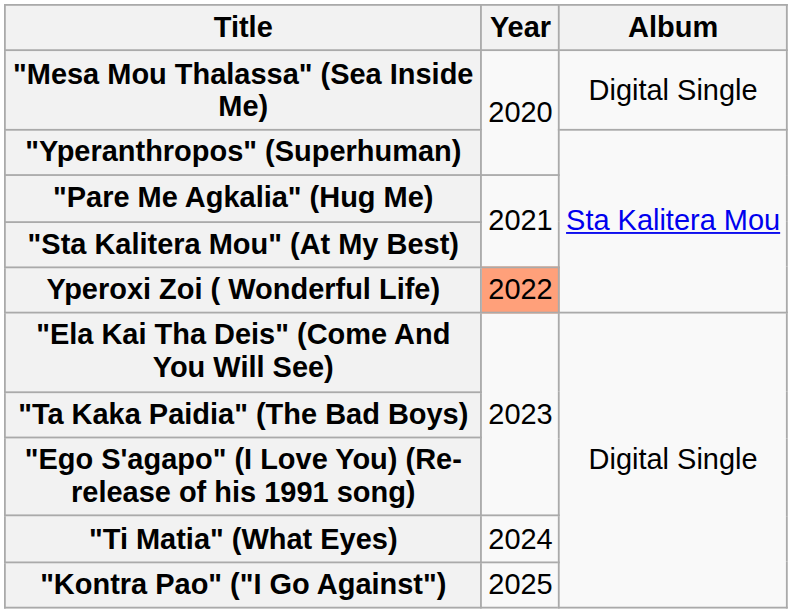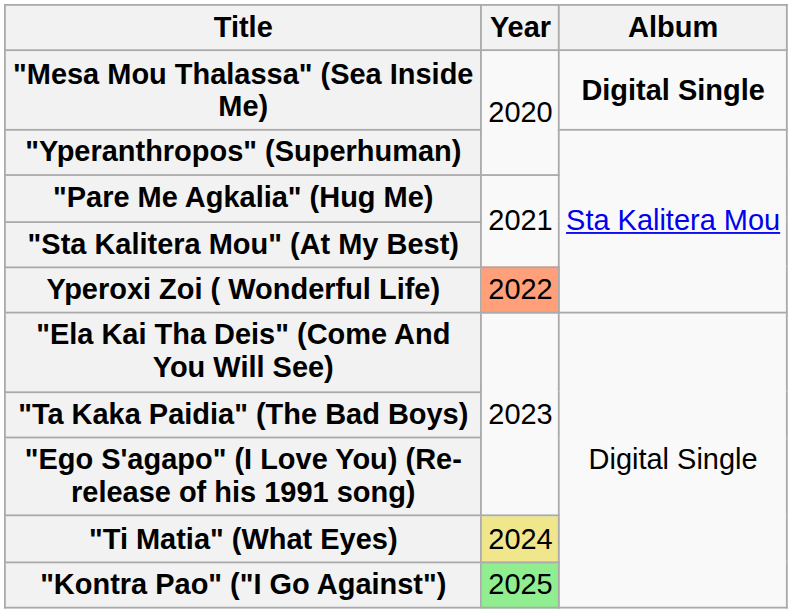(673, 89) normal -> (673, 89) bold
(521, 538) no background -> (521, 538) khaki background
(521, 584) no background -> (521, 584) lightgreen background
